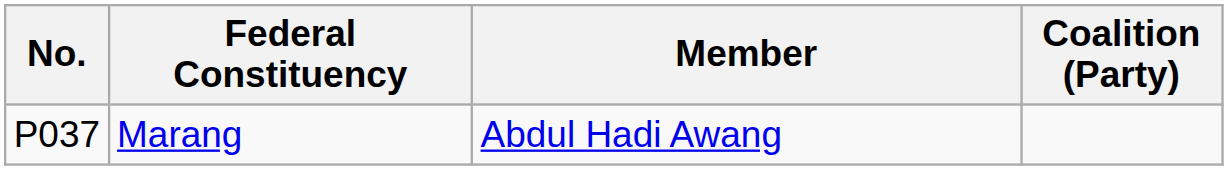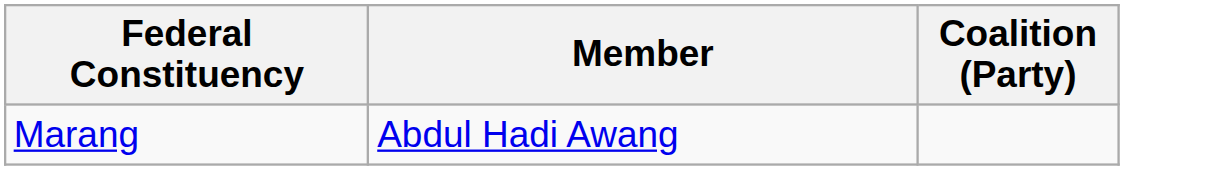- column: (57, 54)
